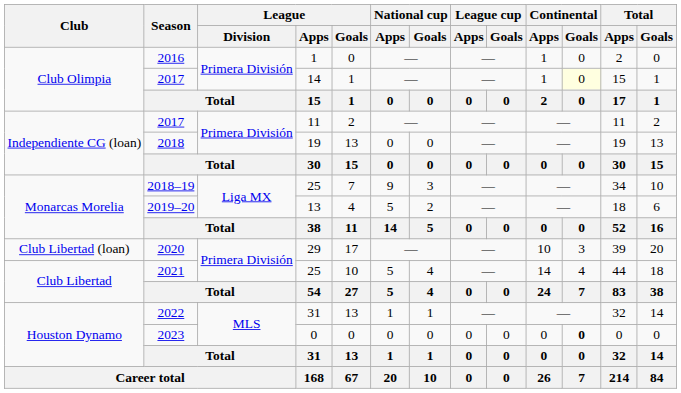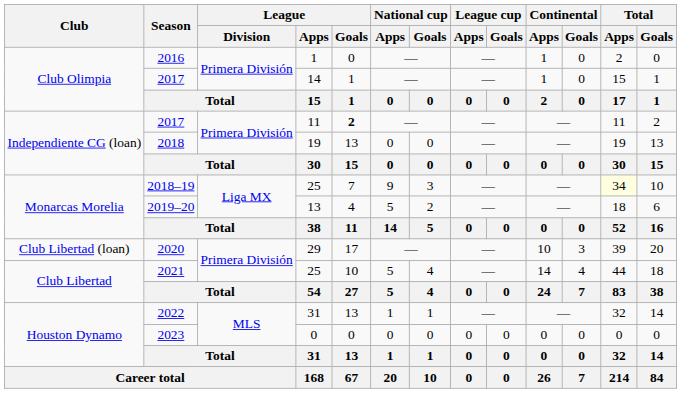(582, 79) lightyellow background -> (582, 79) no background
(351, 121) normal -> (351, 121) bold
(619, 185) no background -> (619, 185) lightyellow background
(582, 334) bold -> (582, 334) normal
